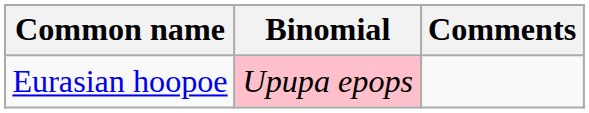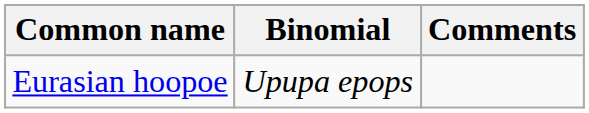(328, 81) pink background -> (328, 81) no background
